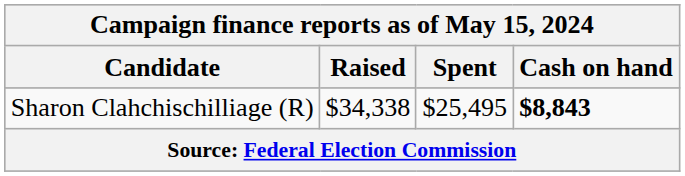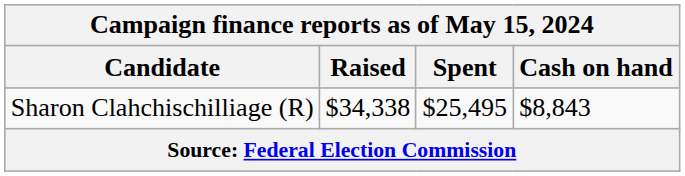(555, 107) bold -> (555, 107) normal
